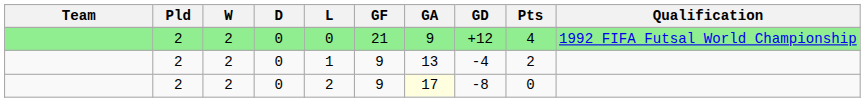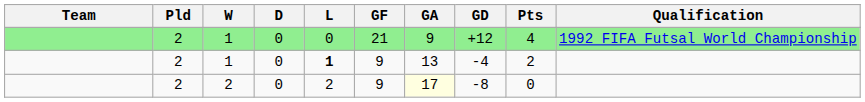(229, 39) 2 -> (229, 39) 1
(229, 62) 2 -> (229, 62) 1
(329, 62) normal -> (329, 62) bold
